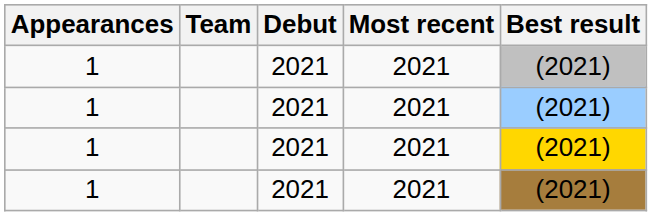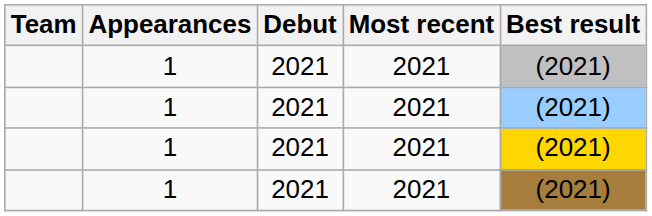columns swapped: (218, 25) <-> (92, 25)
